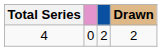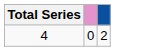- column: (134, 14)
